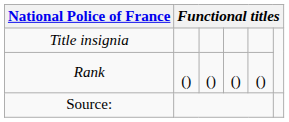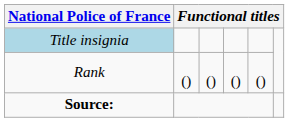(89, 40) no background -> (89, 40) lightblue background
(89, 104) normal -> (89, 104) bold
